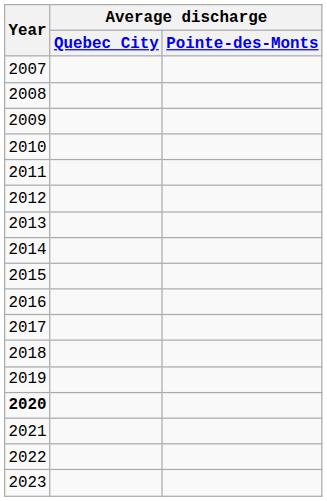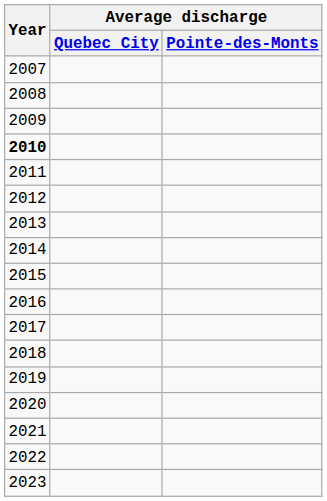(27, 147) normal -> (27, 147) bold
(27, 405) bold -> (27, 405) normal
